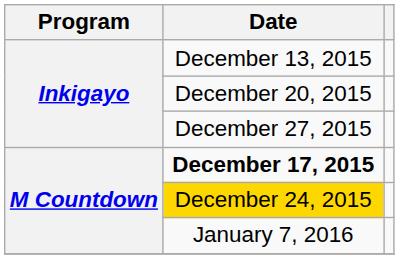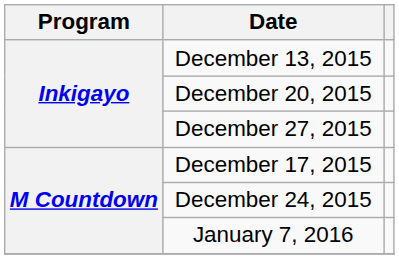(273, 164) bold -> (273, 164) normal
(273, 199) gold background -> (273, 199) no background
